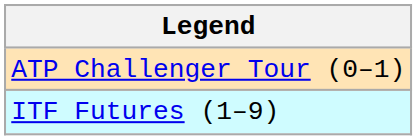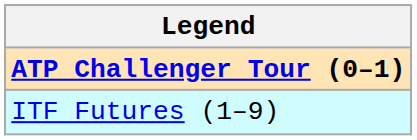(208, 69) normal -> (208, 69) bold
